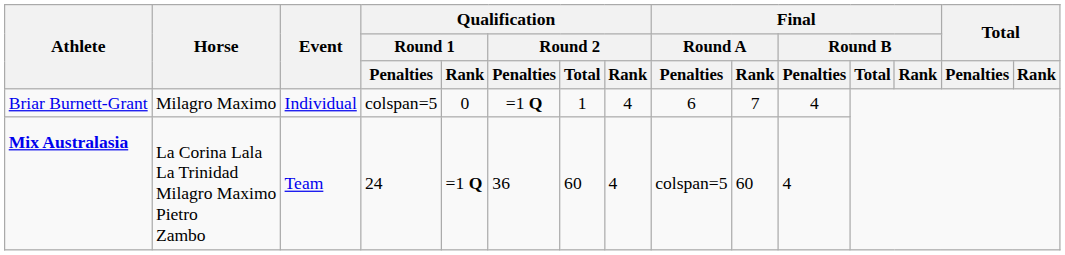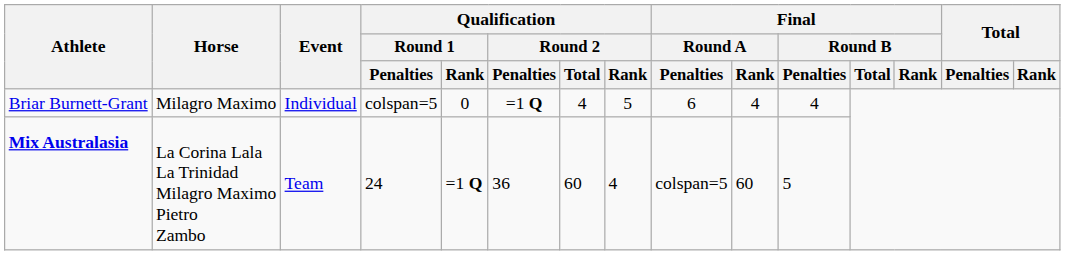(582, 103) 1 -> (582, 103) 4
(628, 103) 4 -> (628, 103) 5
(755, 103) 7 -> (755, 103) 4
(787, 184) 4 -> (787, 184) 5
